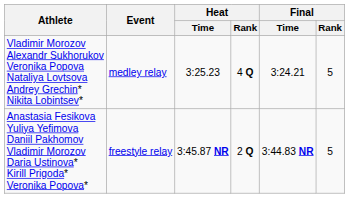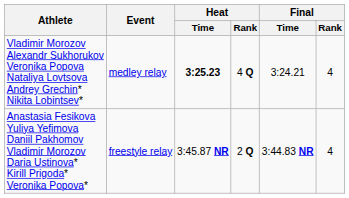(203, 73) normal -> (203, 73) bold
(330, 73) 5 -> (330, 73) 4
(330, 151) 5 -> (330, 151) 4
